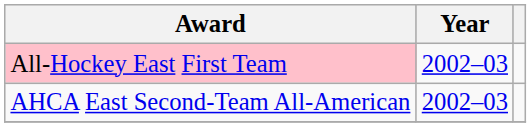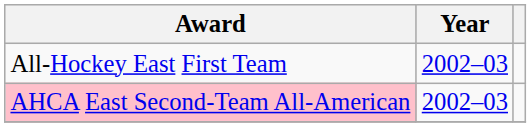(149, 63) pink background -> (149, 63) no background
(210, 102) no background -> (210, 102) pink background
